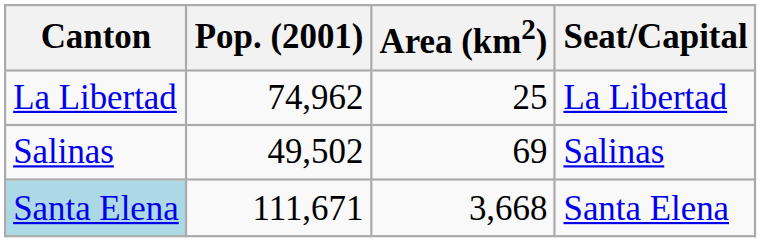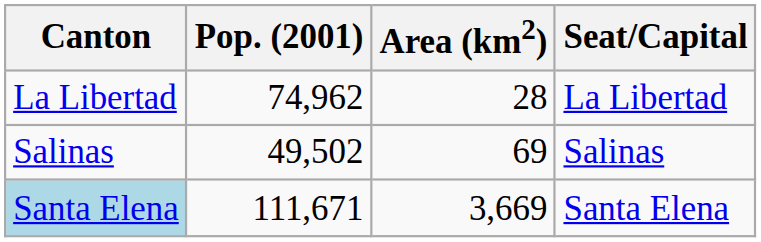(530, 96) 25 -> (530, 96) 28
(508, 207) 3,668 -> (508, 207) 3,669
